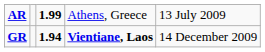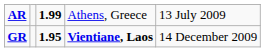(50, 36) 1.94 -> (50, 36) 1.95
